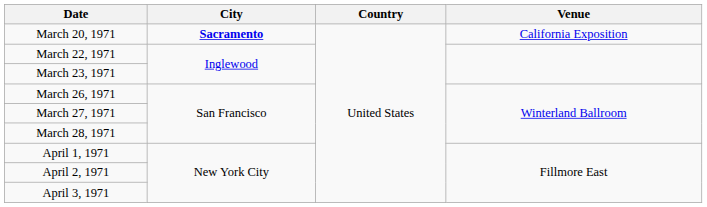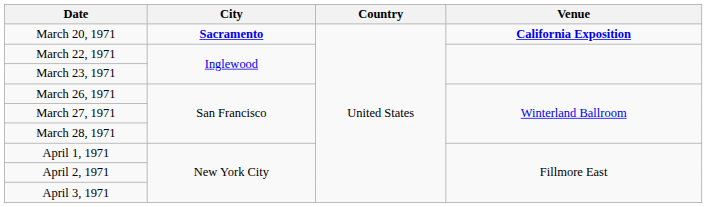(574, 34) normal -> (574, 34) bold
